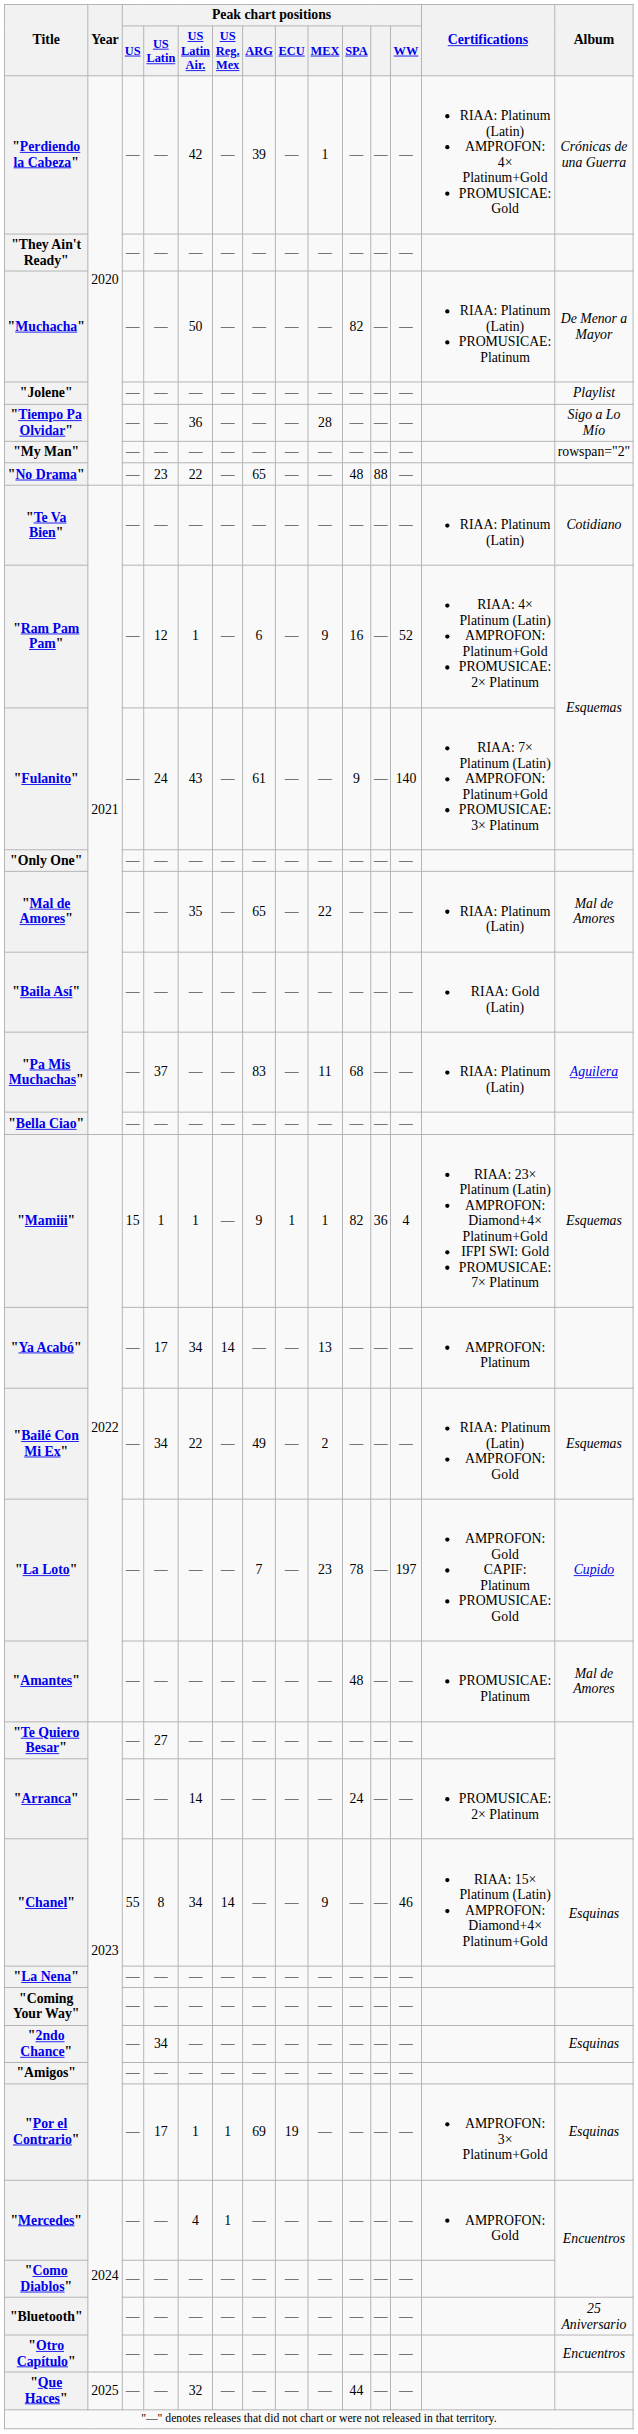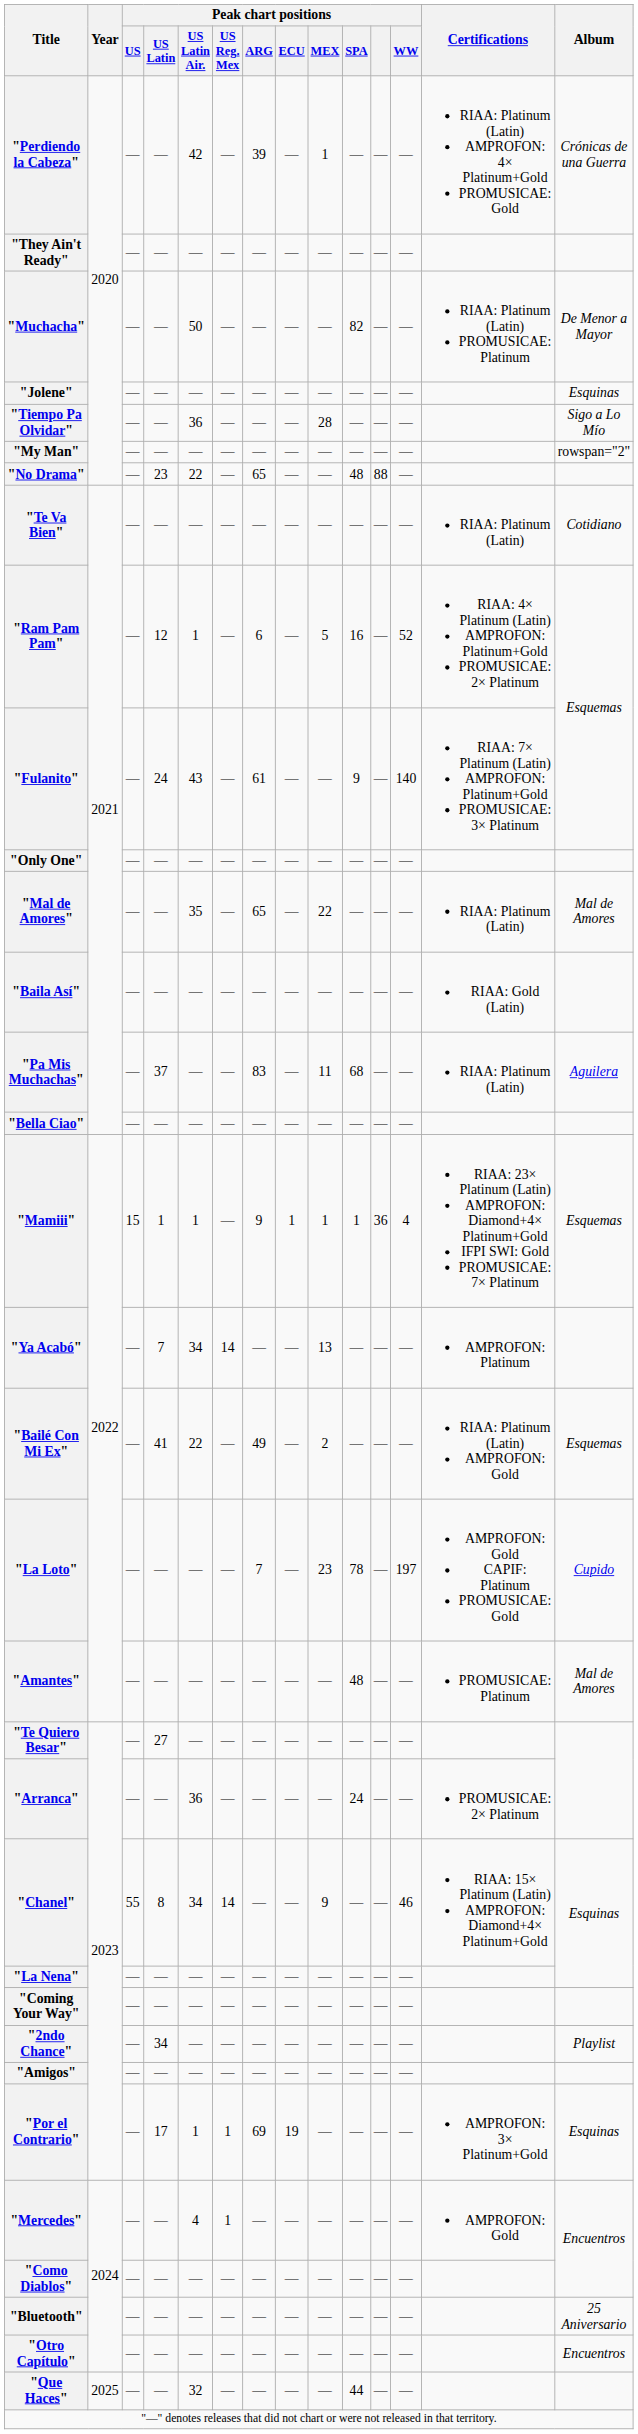(594, 393) Playlist -> (594, 393) Esquinas
(325, 636) 9 -> (325, 636) 5
(356, 1220) 82 -> (356, 1220) 1
(161, 1347) 17 -> (161, 1347) 7
(161, 1443) 34 -> (161, 1443) 41
(196, 1799) 14 -> (196, 1799) 36
(594, 2043) Esquinas -> (594, 2043) Playlist
